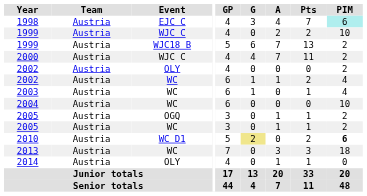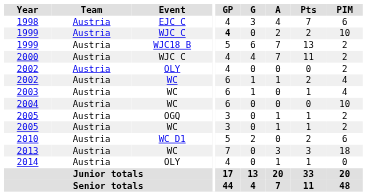(345, 22) paleturquoise background -> (345, 22) no background
(228, 33) normal -> (228, 33) bold
(253, 139) khaki background -> (253, 139) no background
(345, 139) bold -> (345, 139) normal
